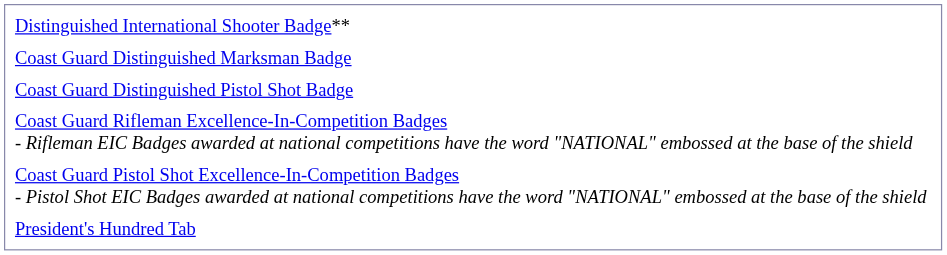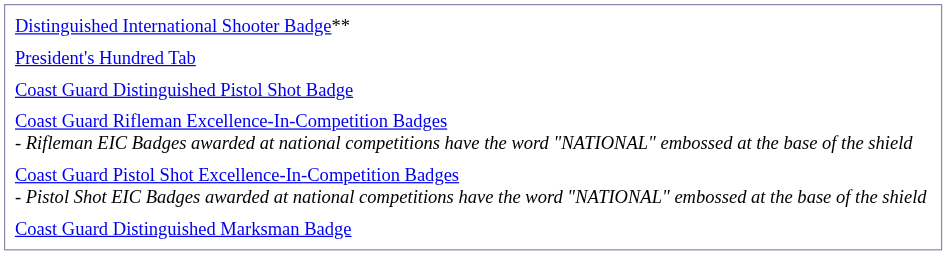(183, 57) Coast Guard Distinguished Marksman Badge -> (105, 57) President's Hundred Tab
(105, 228) President's Hundred Tab -> (183, 228) Coast Guard Distinguished Marksman Badge
